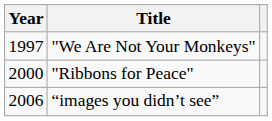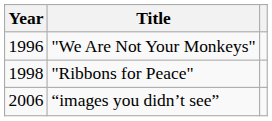(26, 45) 1997 -> (26, 45) 1996
(26, 73) 2000 -> (26, 73) 1998
